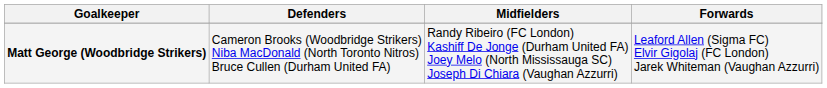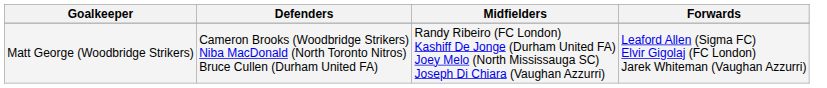(107, 53) bold -> (100, 53) normal
